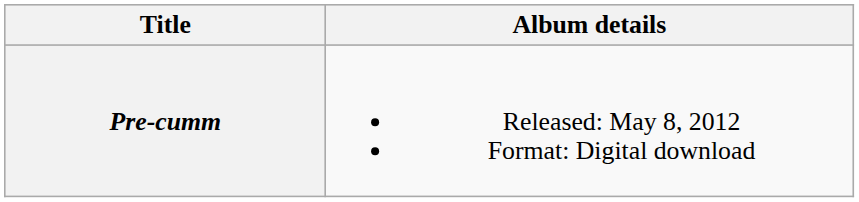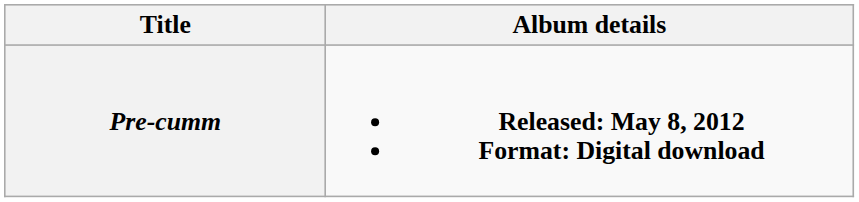(589, 135) normal -> (589, 135) bold
